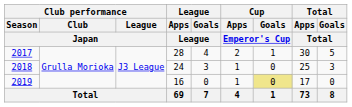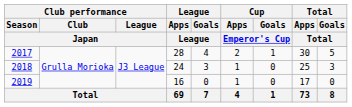(273, 81) khaki background -> (273, 81) no background
